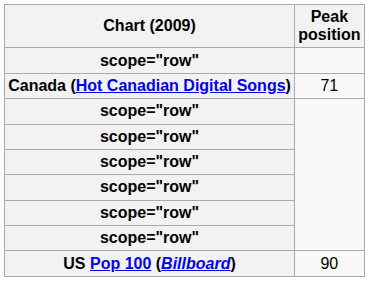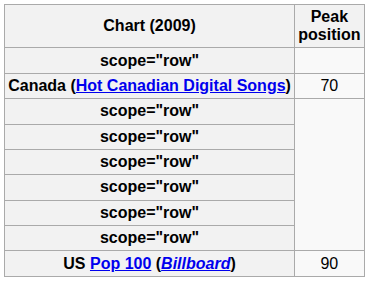(329, 85) 71 -> (329, 85) 70
